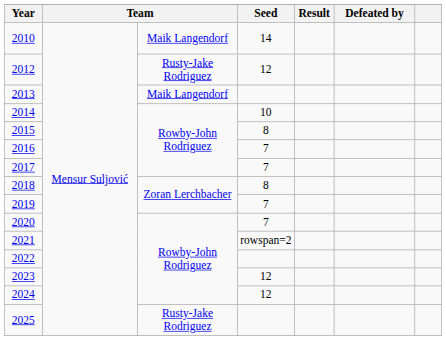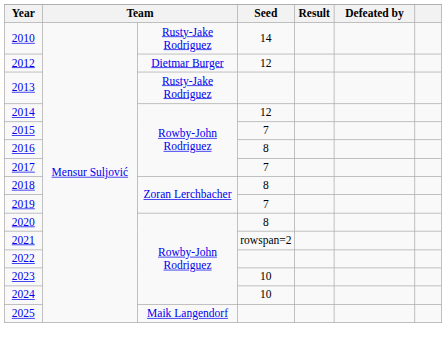(187, 38) Maik Langendorf -> (187, 38) Rusty-Jake Rodriguez
(187, 69) Rusty-Jake Rodriguez -> (187, 63) Dietmar Burger
(187, 94) Maik Langendorf -> (187, 87) Rusty-Jake Rodriguez
(266, 112) 10 -> (266, 112) 12
(266, 130) 8 -> (266, 130) 7
(266, 149) 7 -> (266, 149) 8
(266, 222) 7 -> (266, 222) 8
(266, 277) 12 -> (266, 277) 10
(266, 295) 12 -> (266, 295) 10
(187, 320) Rusty-Jake Rodriguez -> (187, 313) Maik Langendorf
